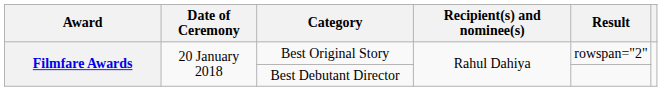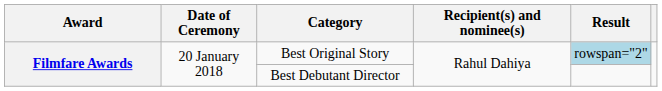(611, 53) no background -> (611, 53) lightblue background
